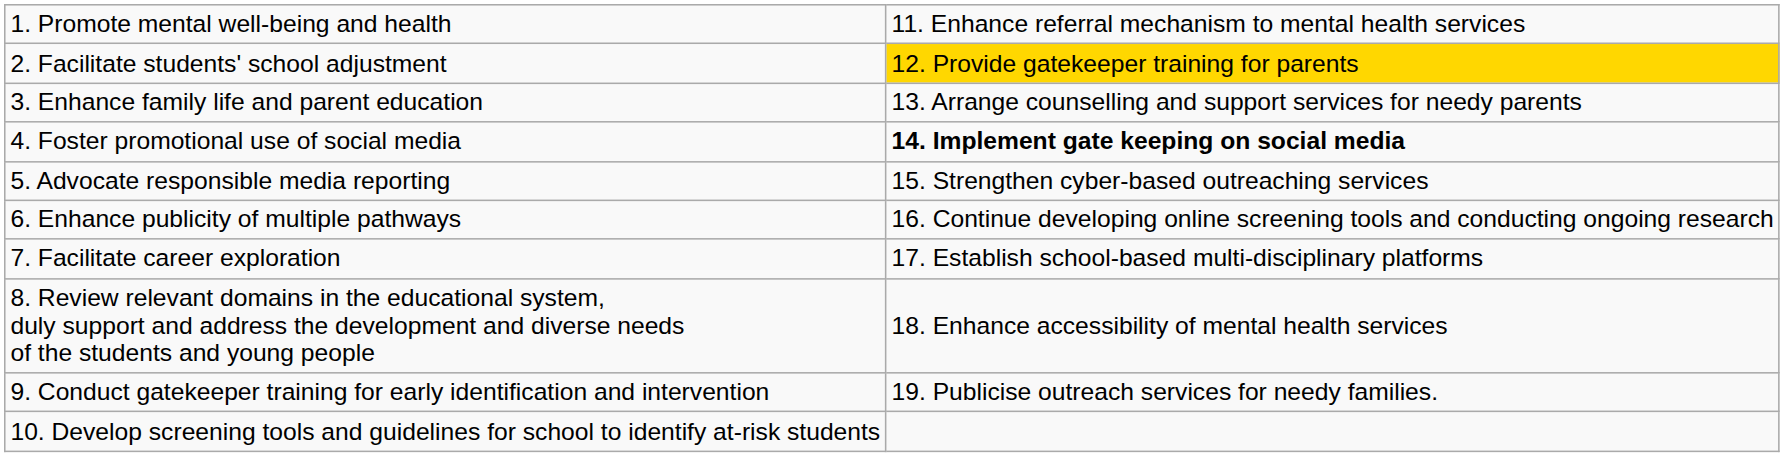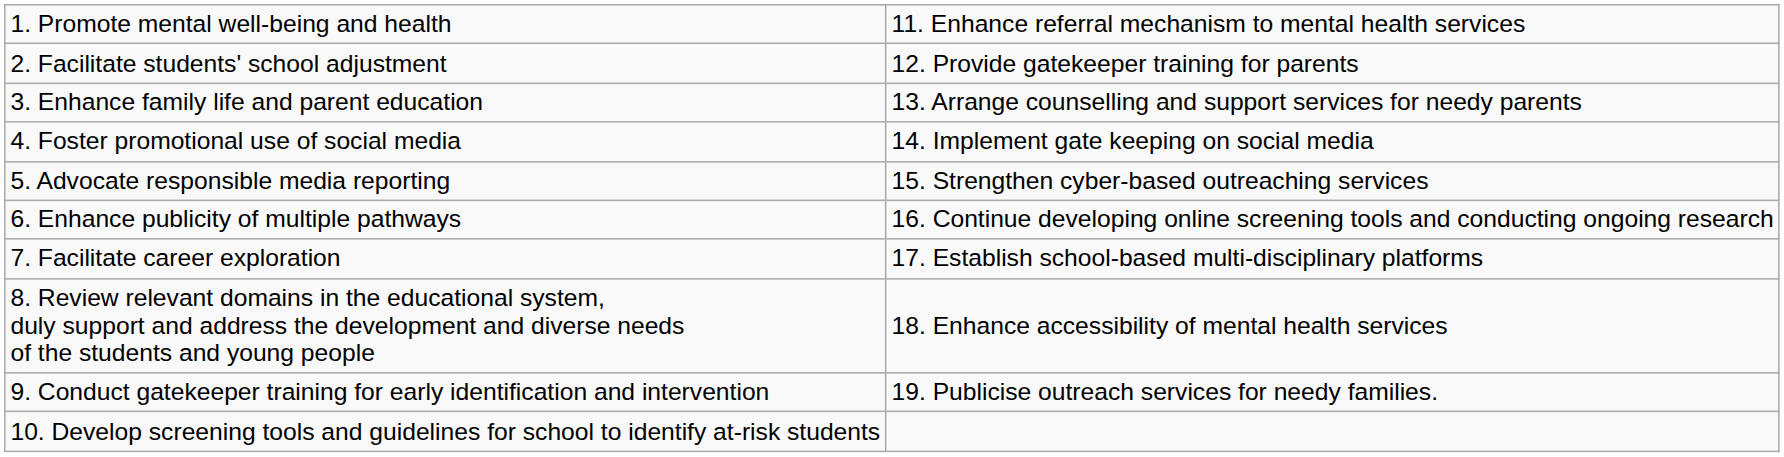(1125, 63) gold background -> (1125, 63) no background
(1148, 141) bold -> (1133, 141) normal
